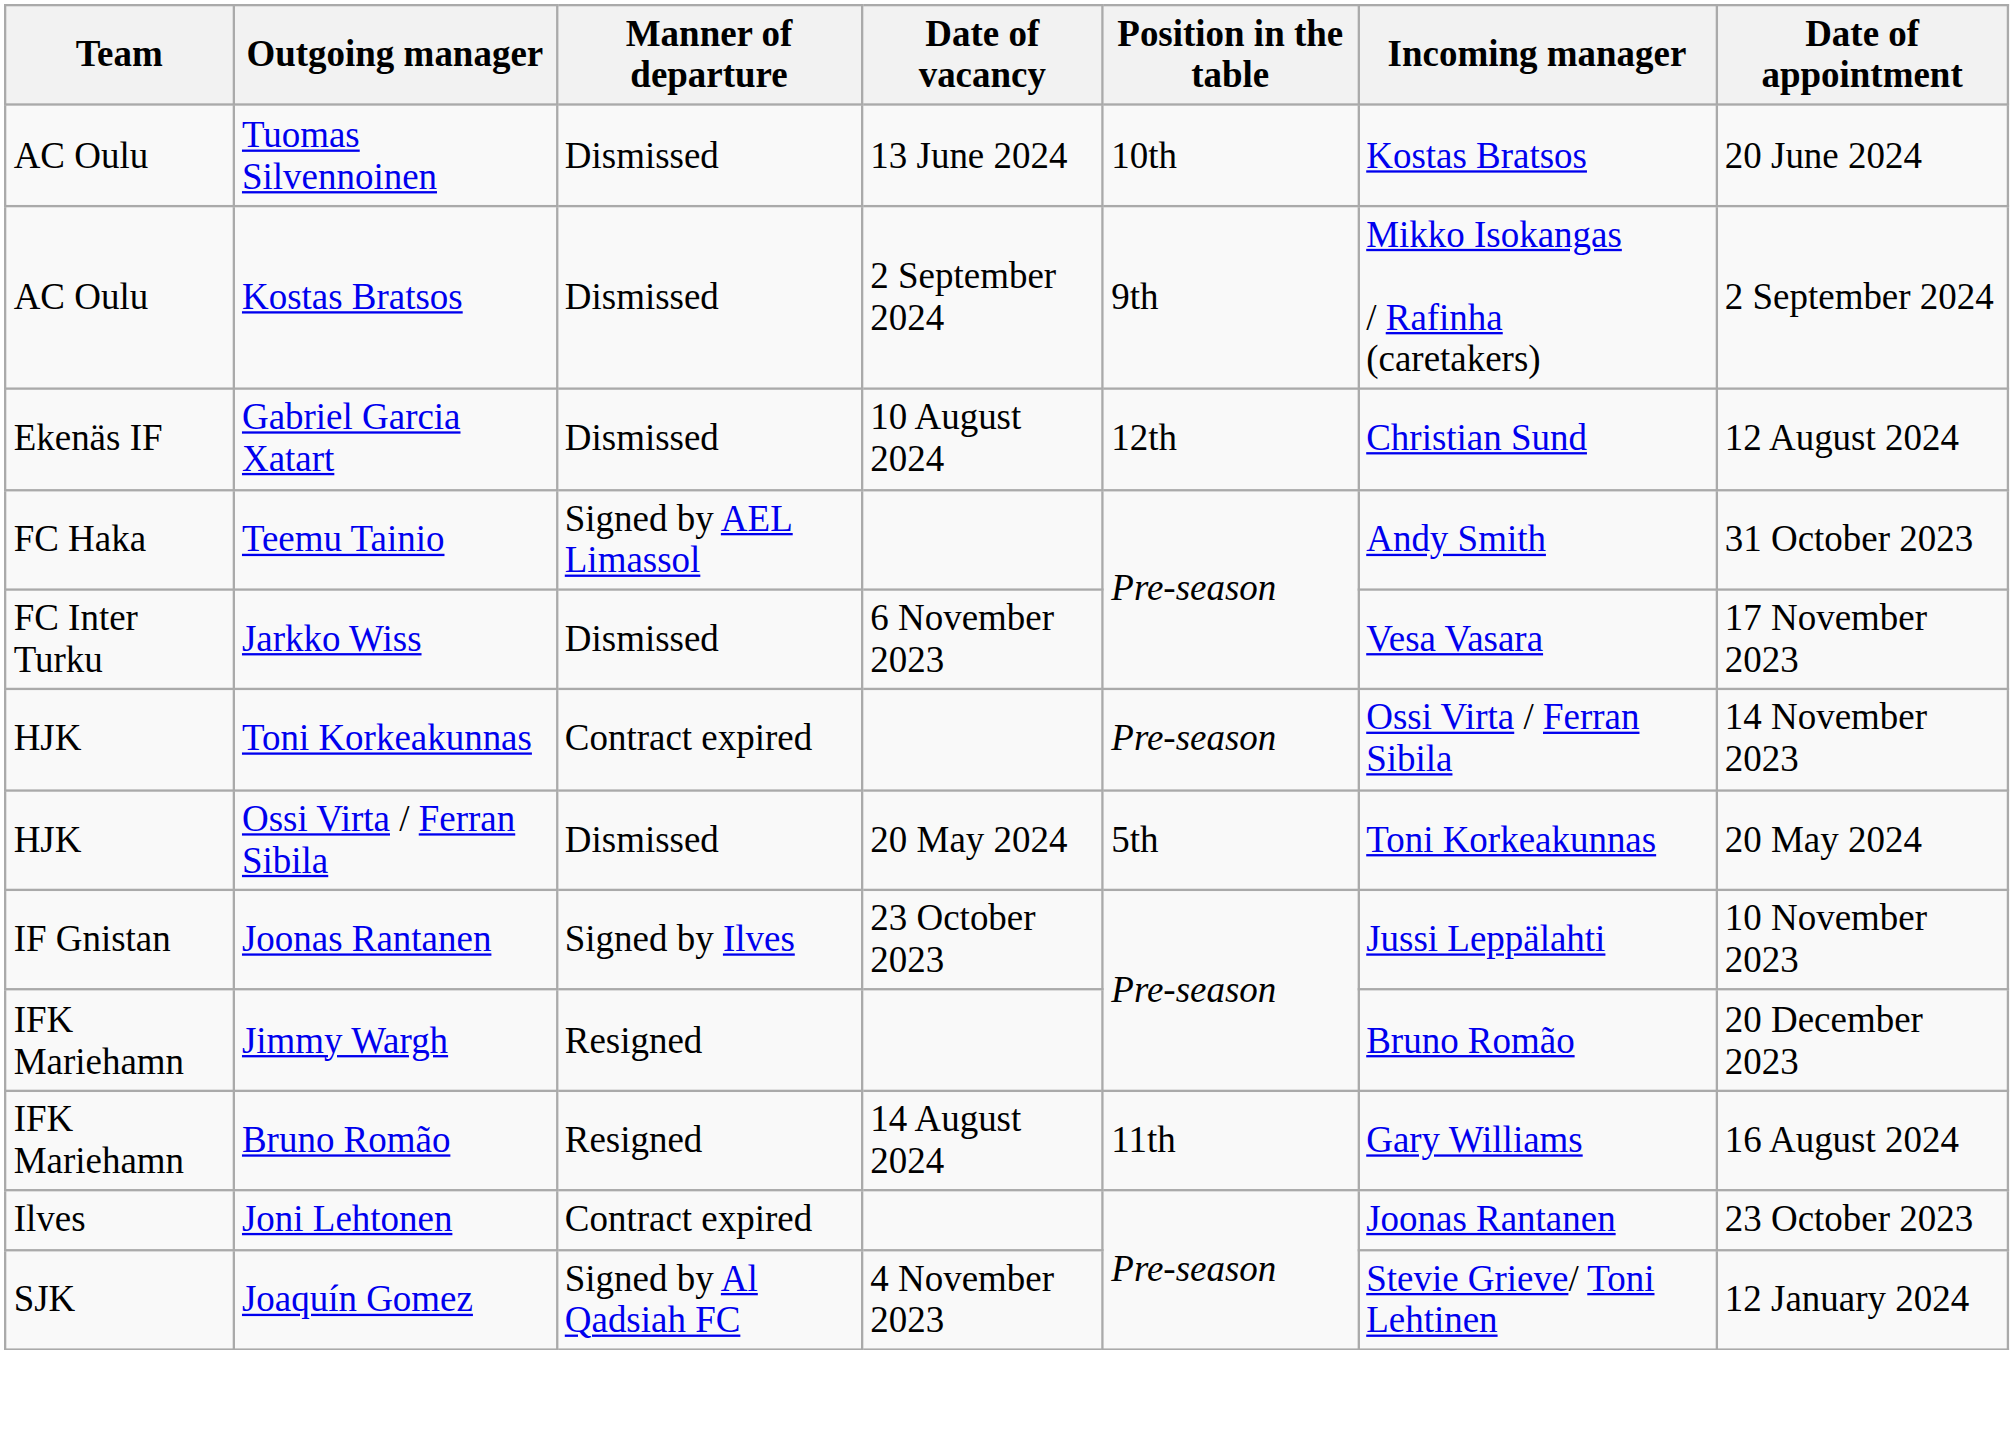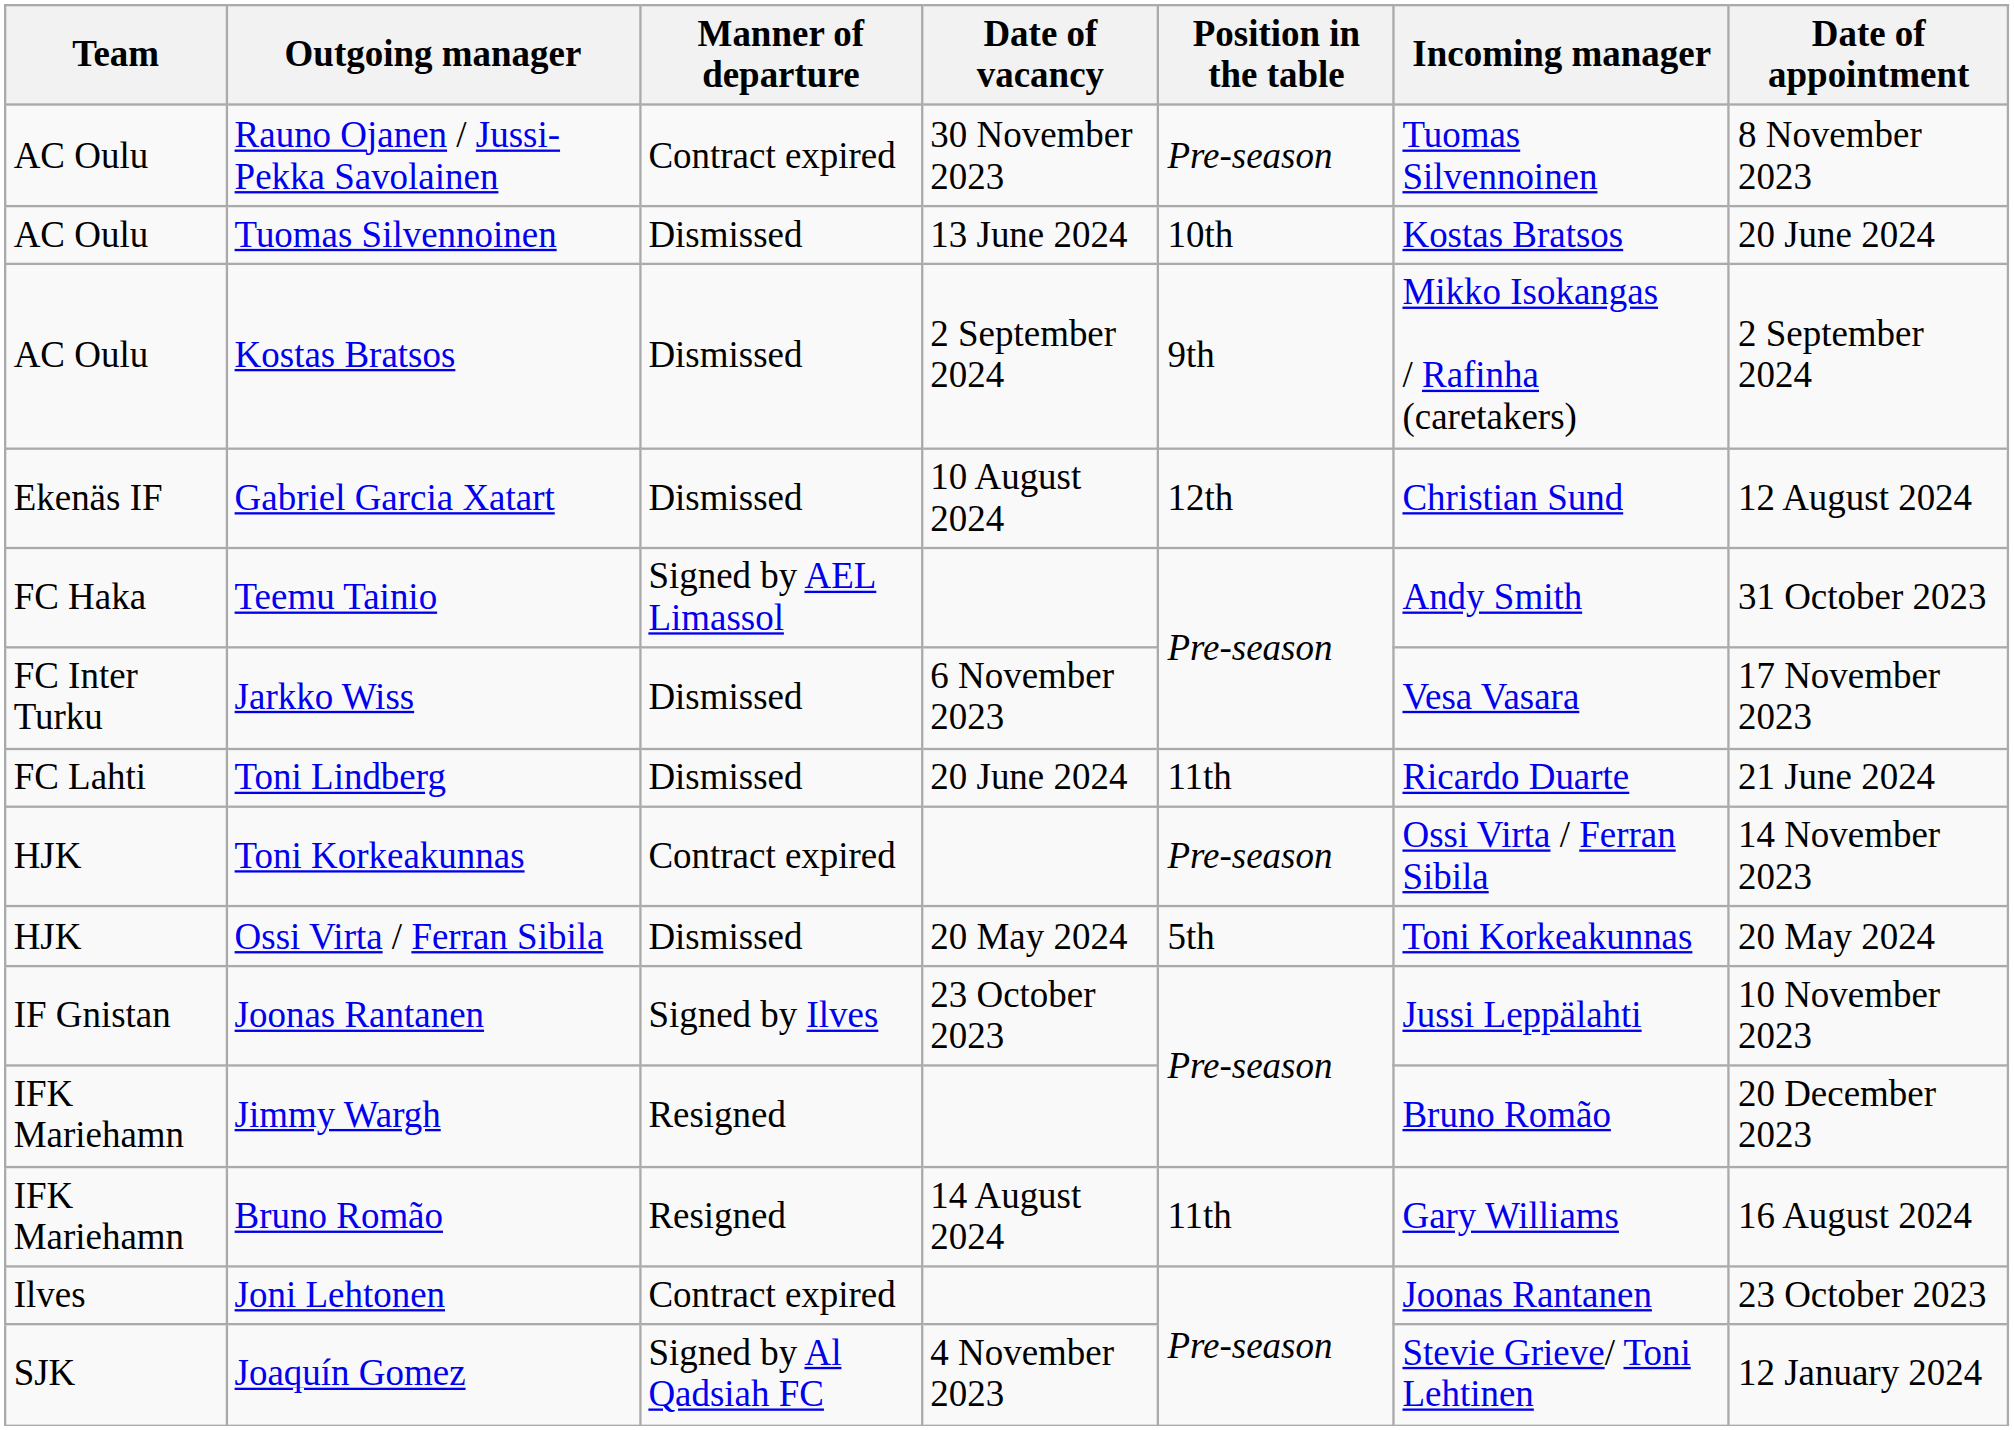+ row: (397, 154)
+ row: (340, 776)
